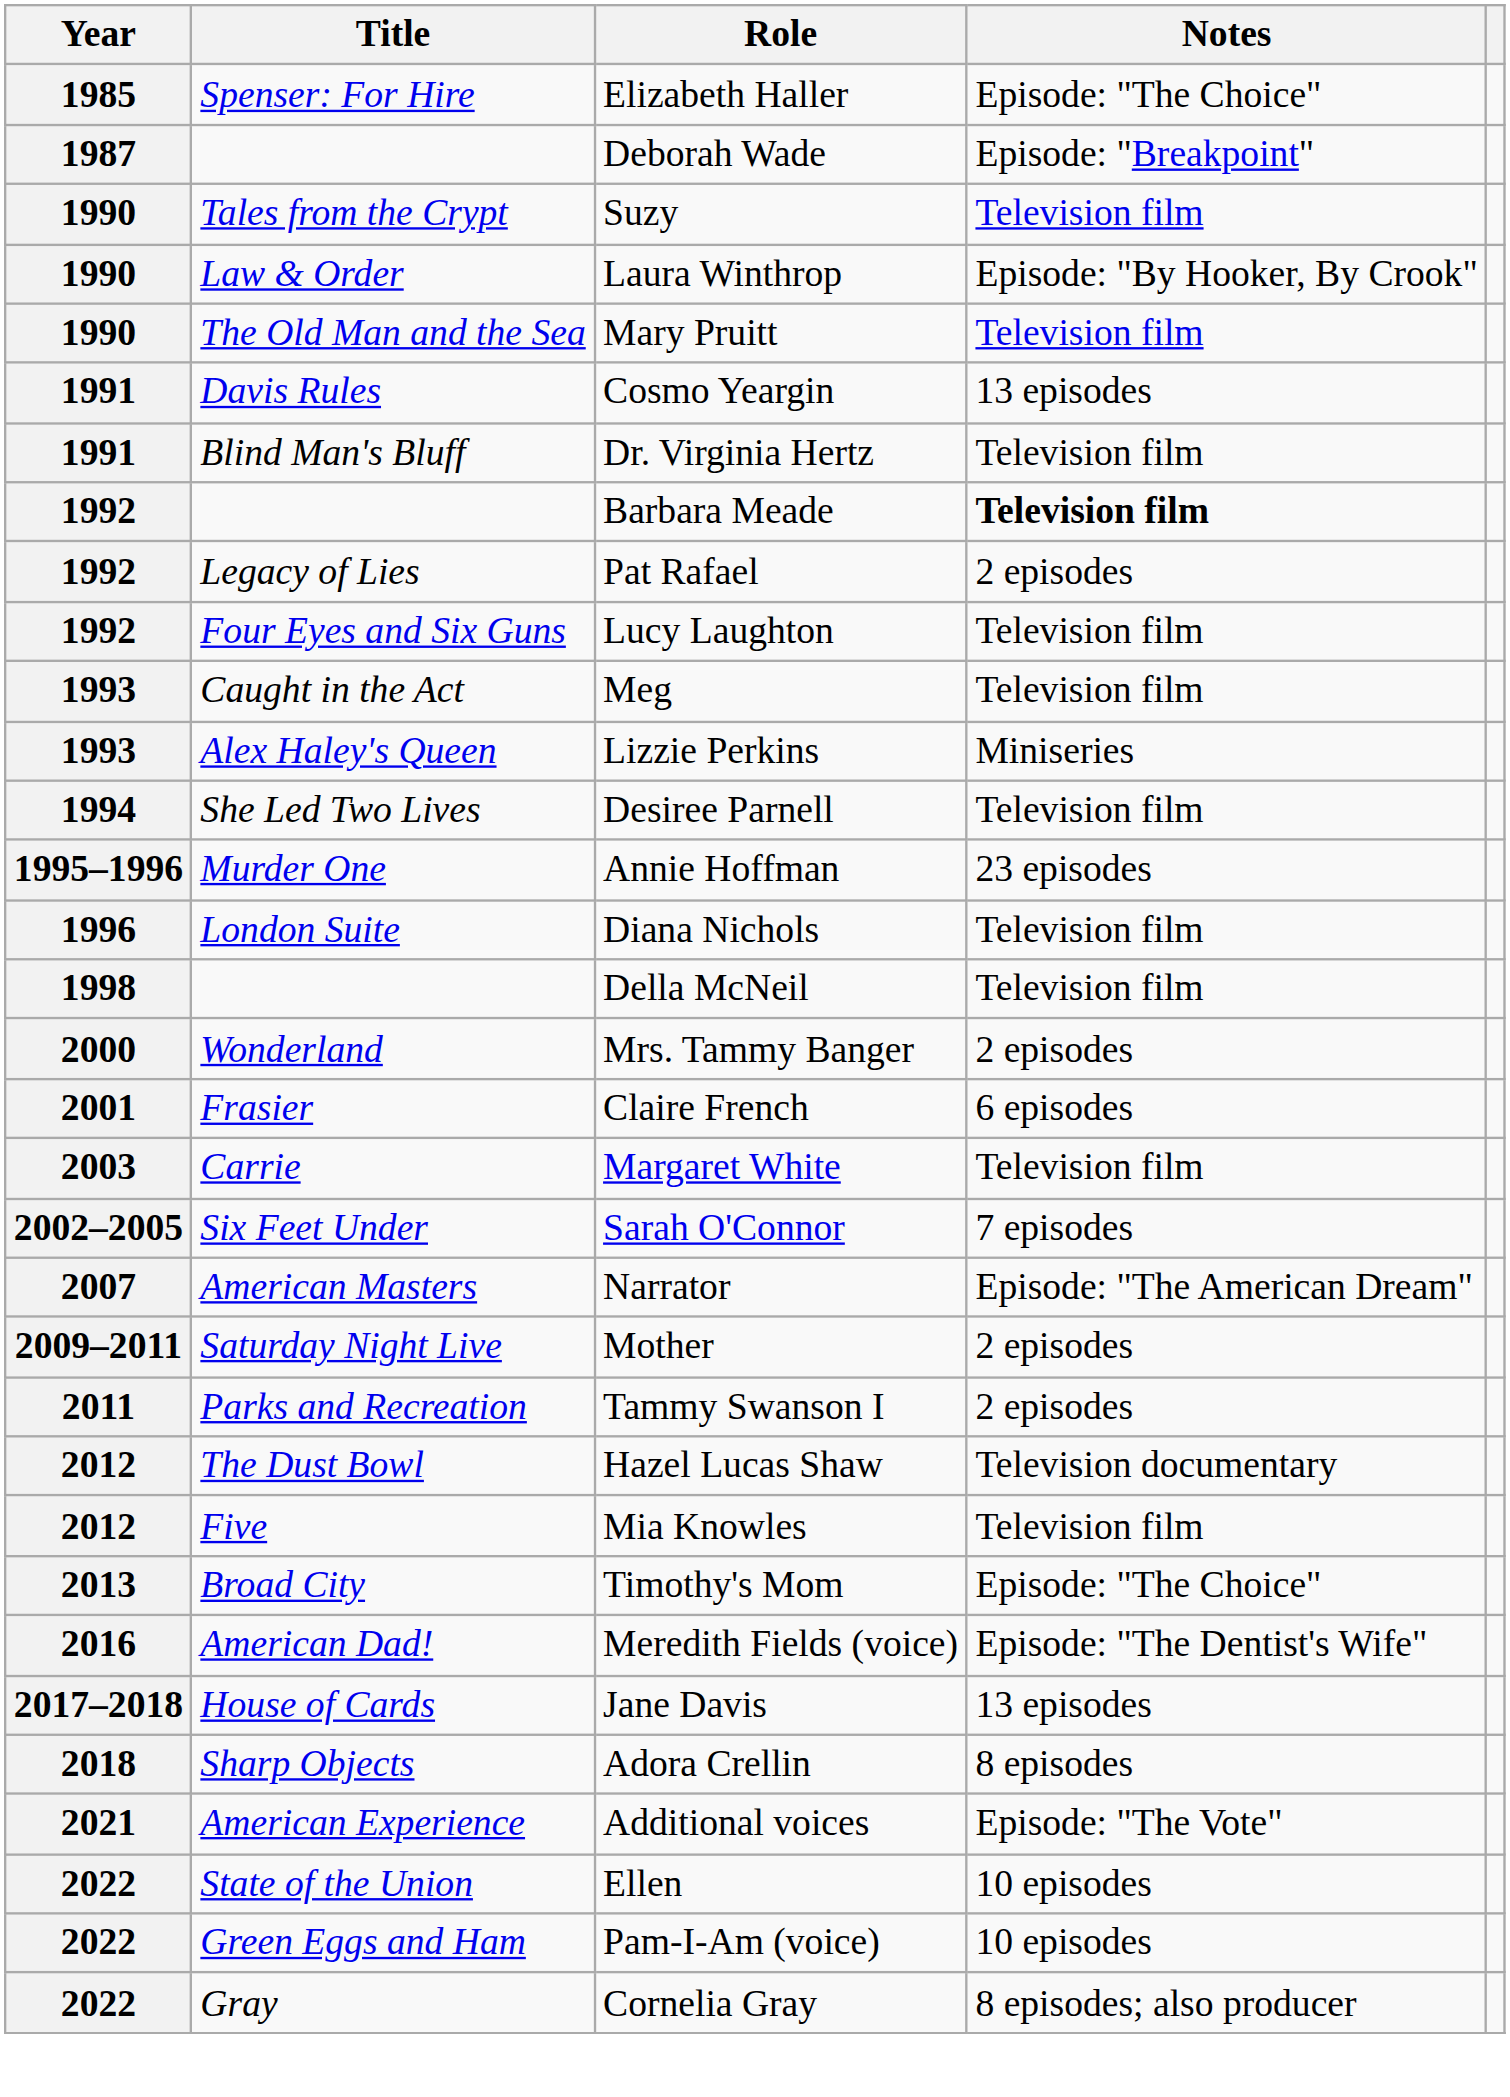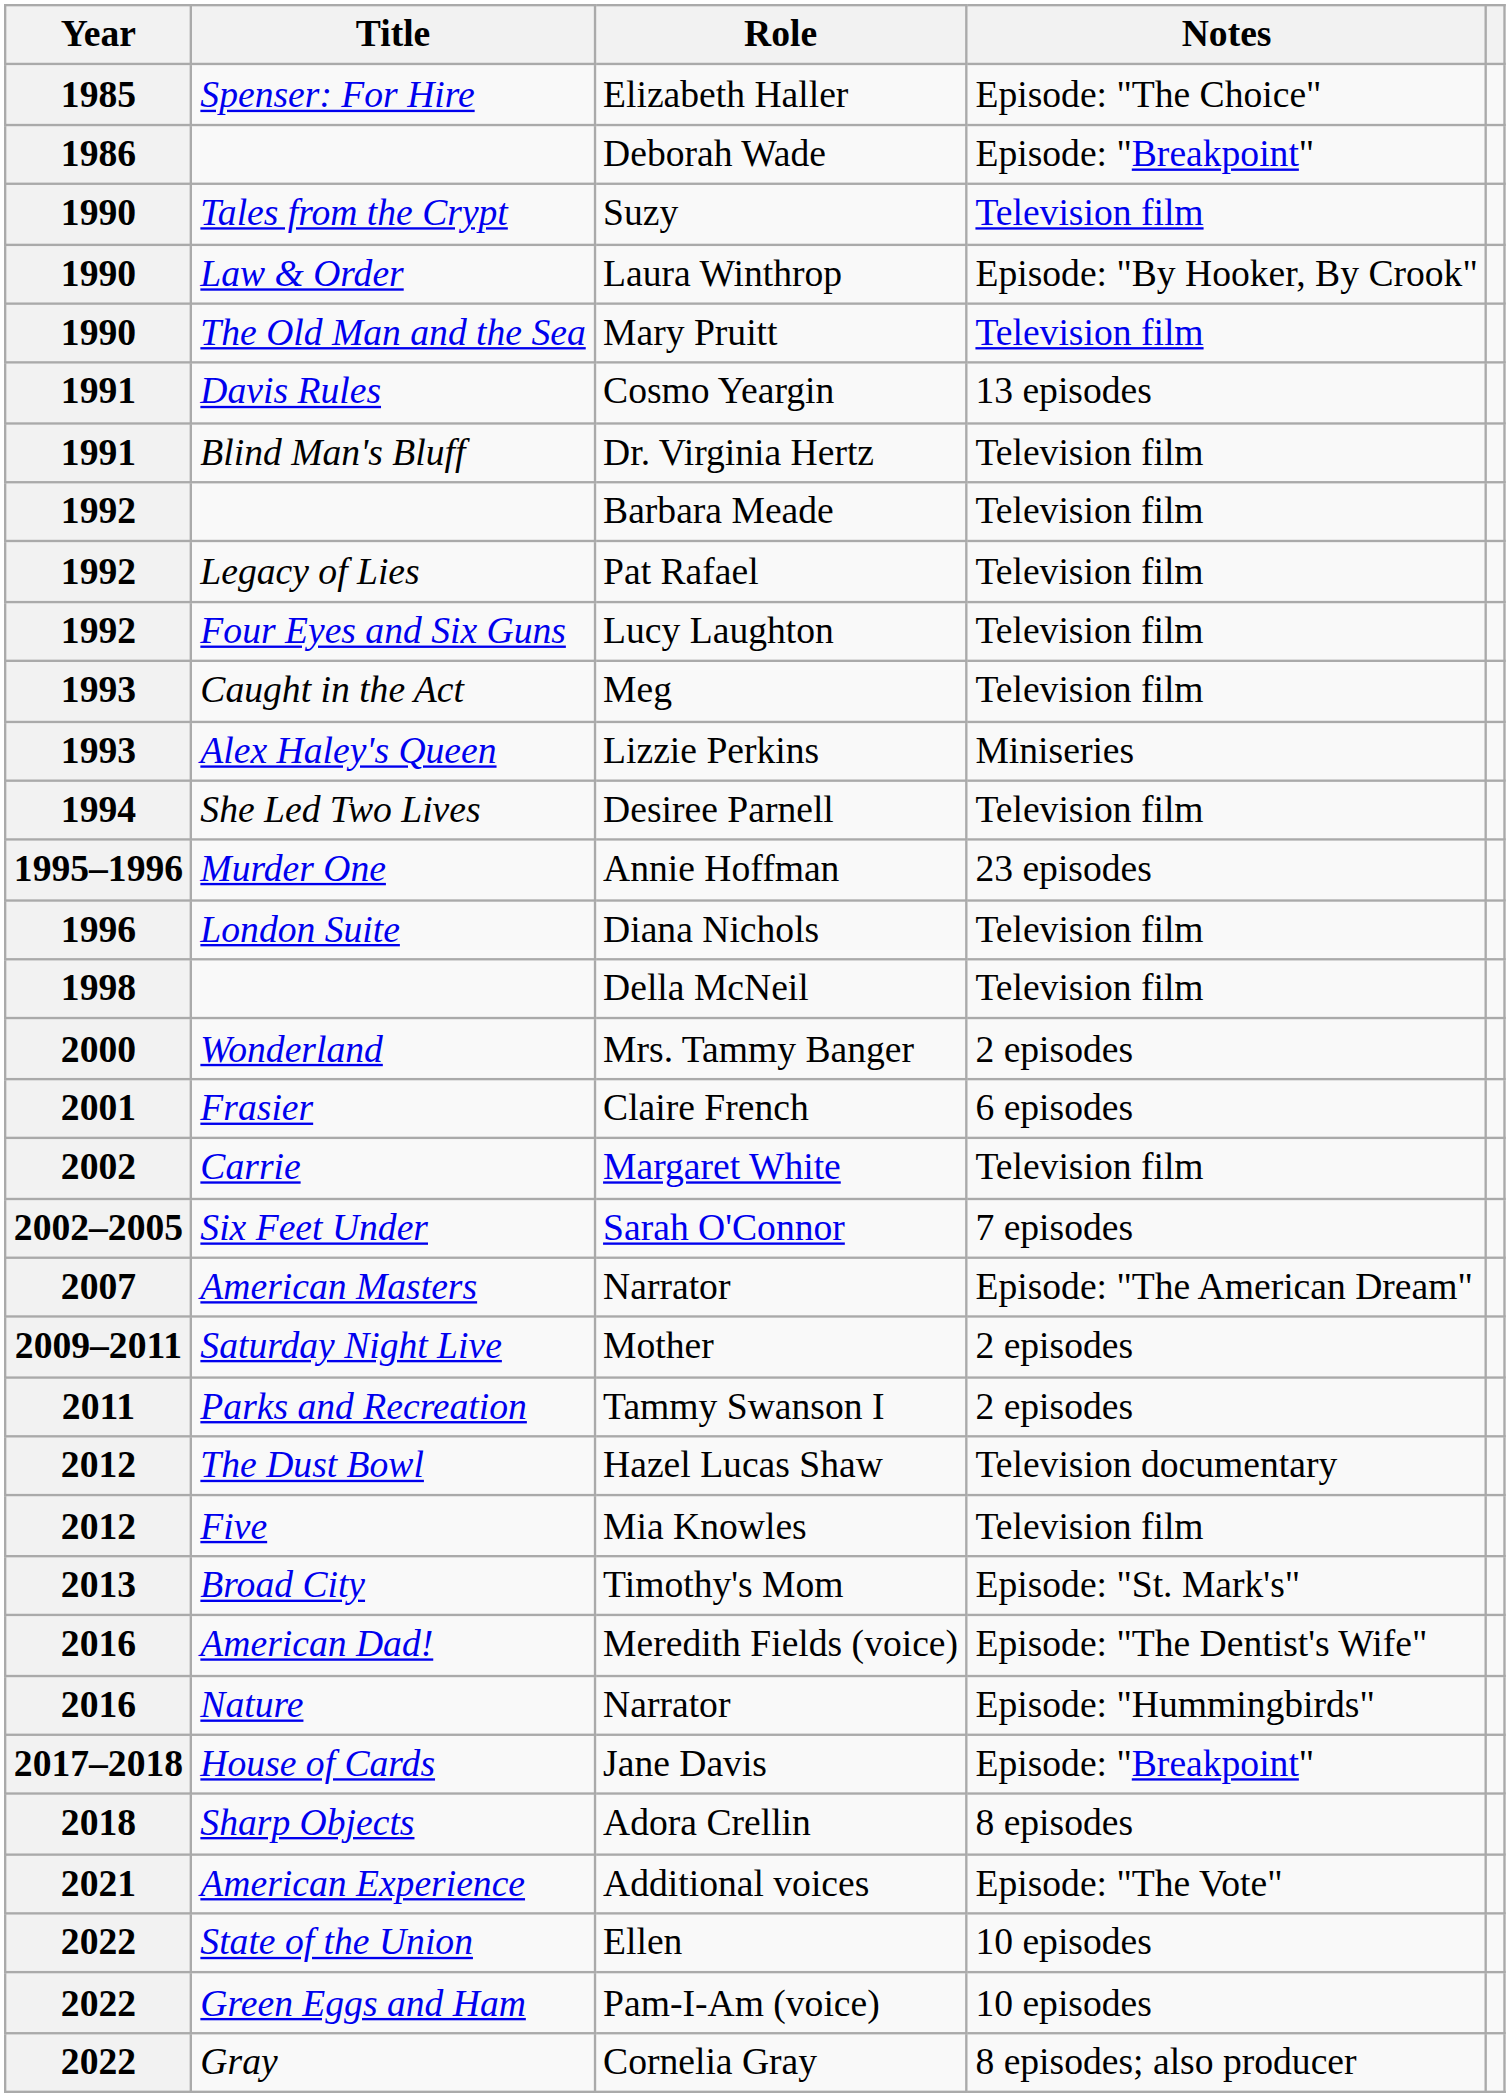(98, 153) 1987 -> (98, 153) 1986
(1092, 511) bold -> (1090, 511) normal
(1054, 570) 2 episodes -> (1090, 570) Television film
(98, 1167) 2003 -> (98, 1167) 2002
(1148, 1584) Episode: "The Choice" -> (1138, 1584) Episode: "St. Mark's"
+ row: (252, 1703)
(1064, 1703) 13 episodes -> (1145, 1763) Episode: "Breakpoint"
